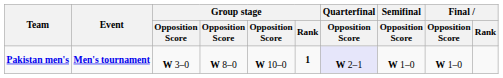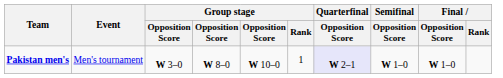(112, 60) bold -> (108, 60) normal
(308, 60) bold -> (301, 60) normal
